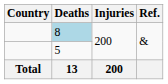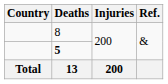(58, 32) lightblue background -> (58, 32) no background
(58, 50) normal -> (58, 50) bold
